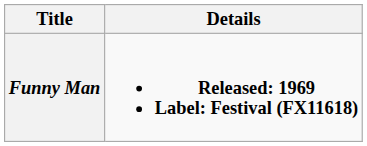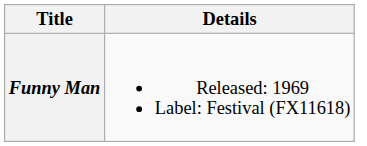(234, 98) bold -> (230, 98) normal
